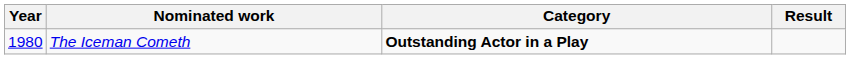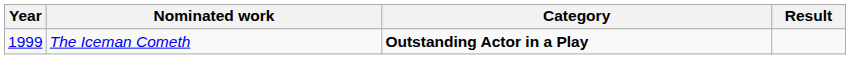(25, 41) 1980 -> (25, 41) 1999
